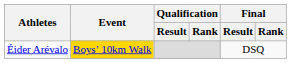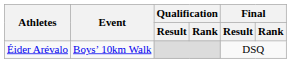(112, 50) gold background -> (112, 50) no background
